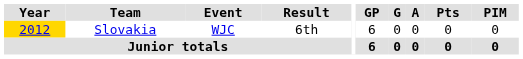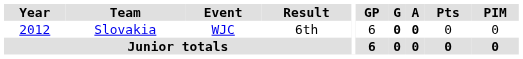(35, 29) gold background -> (35, 29) no background
(397, 29) normal -> (397, 29) bold
(415, 29) normal -> (415, 29) bold
